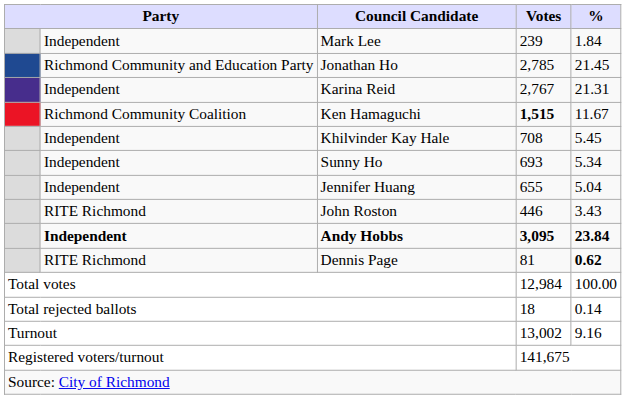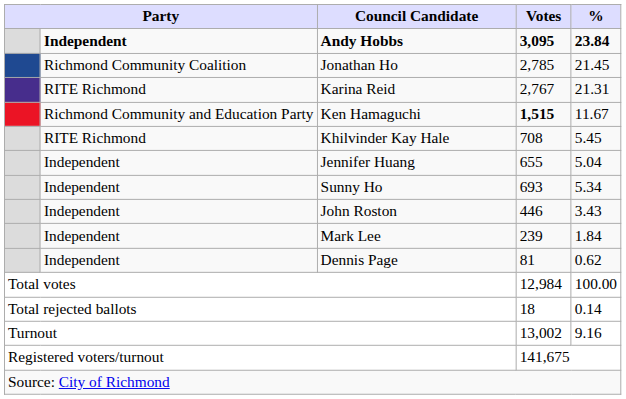rows swapped: (362, 235) <-> (351, 41)
(179, 65) Richmond Community and Education Party -> (145, 65) Richmond Community Coalition
(82, 89) Independent -> (95, 89) RITE Richmond
(145, 114) Richmond Community Coalition -> (179, 114) Richmond Community and Education Party
(82, 138) Independent -> (95, 138) RITE Richmond
rows swapped: (352, 162) <-> (368, 187)
(95, 211) RITE Richmond -> (82, 211) Independent
(95, 260) RITE Richmond -> (82, 260) Independent
(588, 260) bold -> (588, 260) normal
